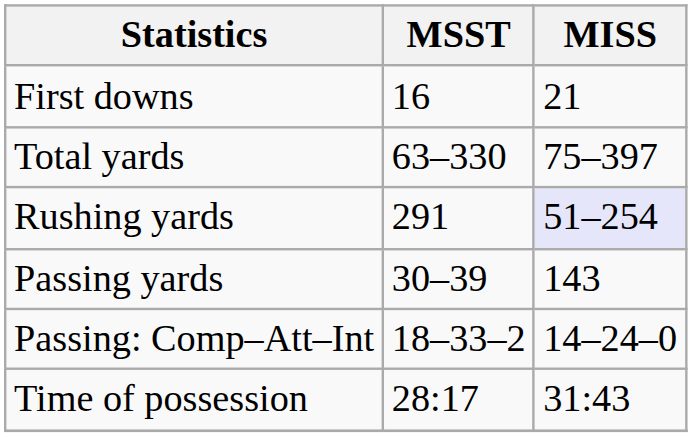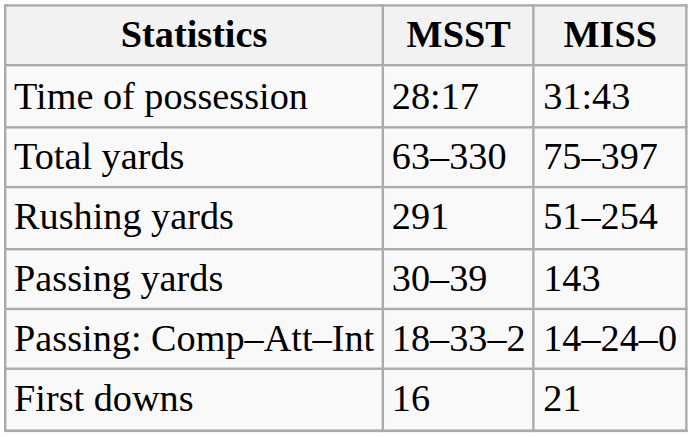rows swapped: (104, 95) <-> (161, 398)
(601, 217) lavender background -> (601, 217) no background
